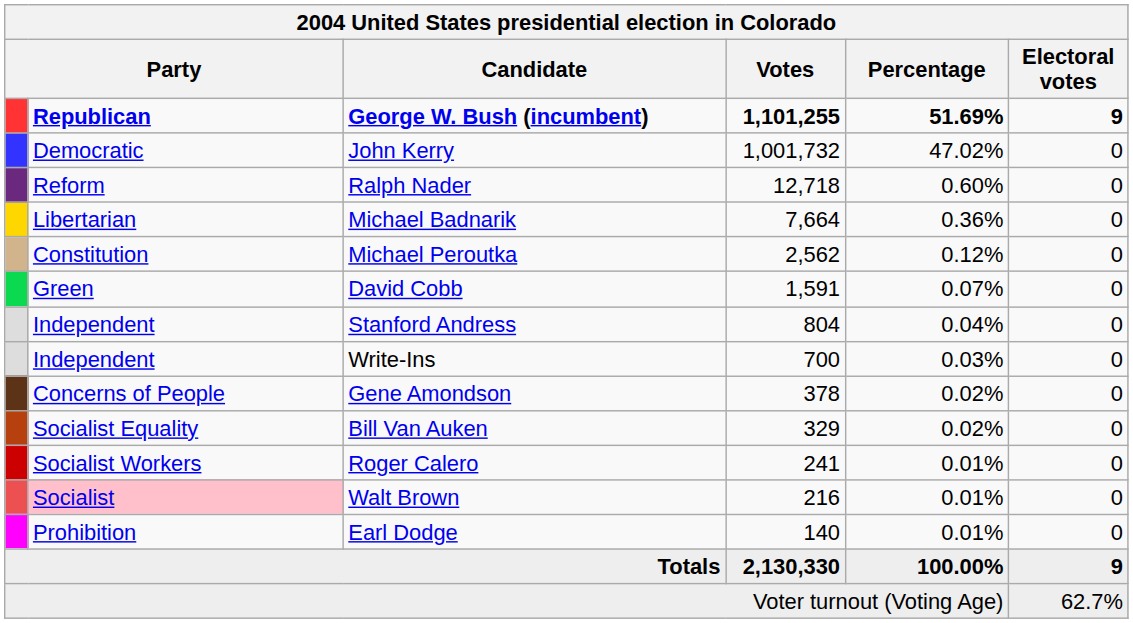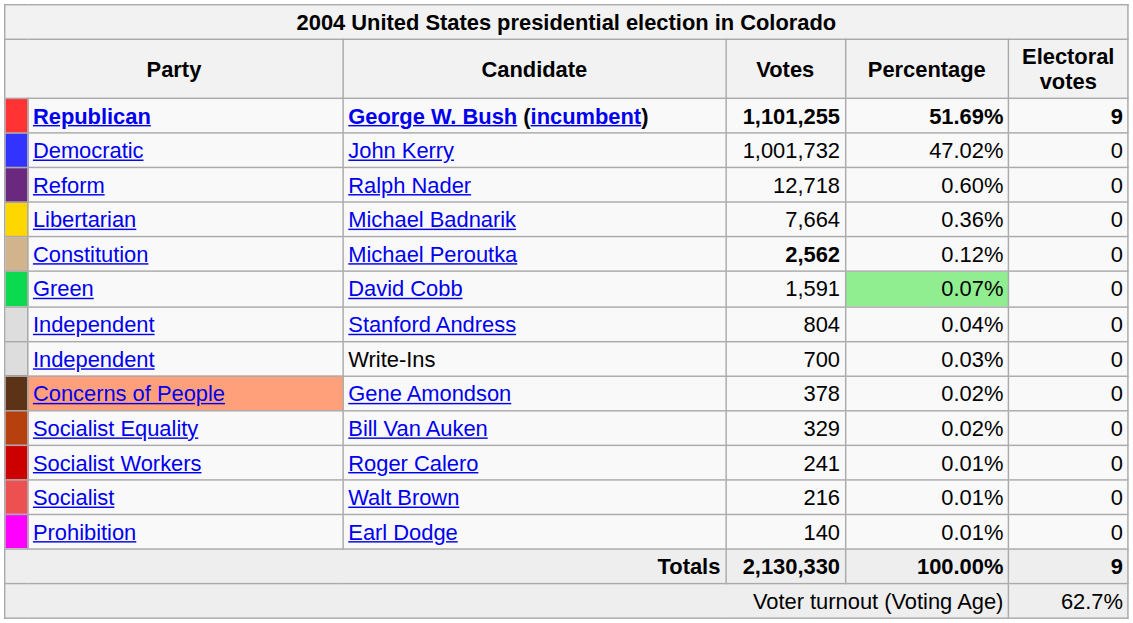(813, 255) normal -> (813, 255) bold
(972, 289) no background -> (972, 289) lightgreen background
(129, 393) no background -> (129, 393) lightsalmon background
(74, 497) pink background -> (74, 497) no background
